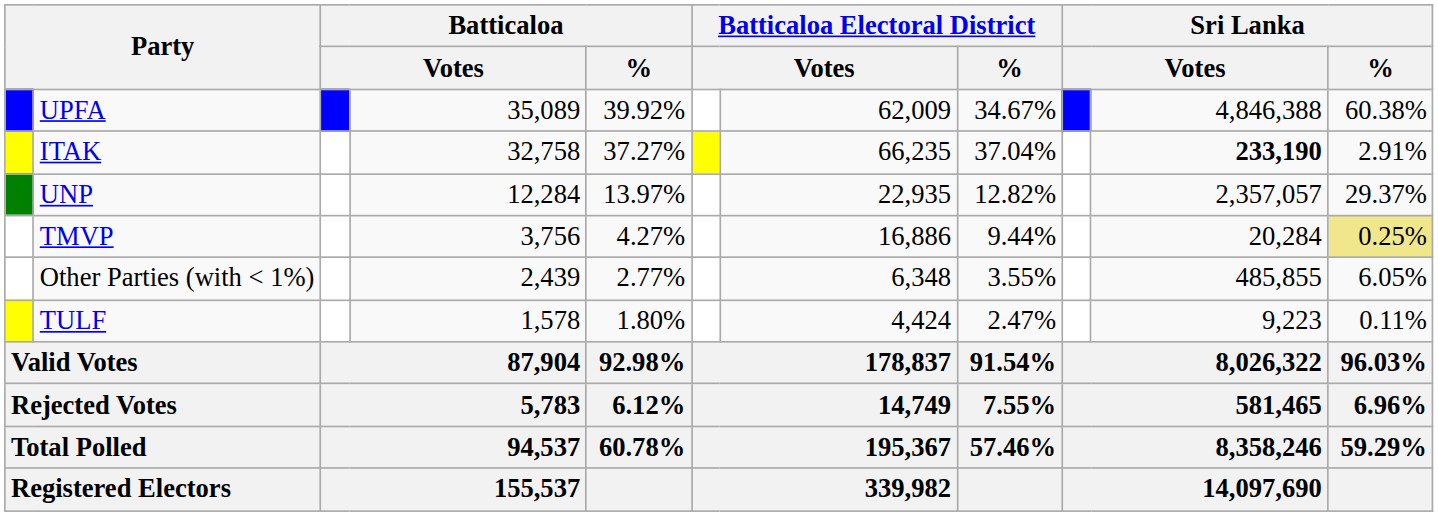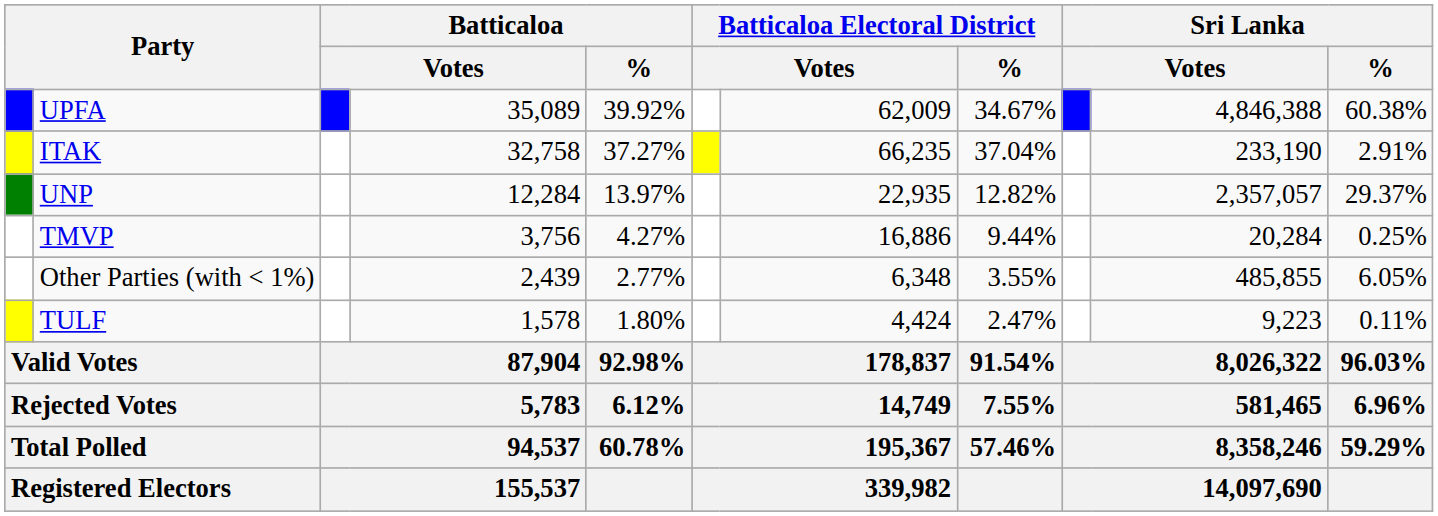(1279, 151) bold -> (1279, 151) normal
(1393, 236) khaki background -> (1393, 236) no background
